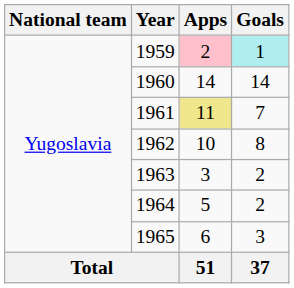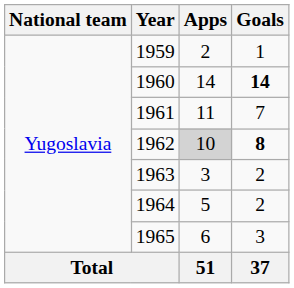(205, 50) pink background -> (205, 50) no background
(260, 50) paleturquoise background -> (260, 50) no background
(260, 81) normal -> (260, 81) bold
(205, 112) khaki background -> (205, 112) no background
(205, 143) no background -> (205, 143) lightgrey background
(260, 143) normal -> (260, 143) bold
